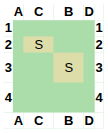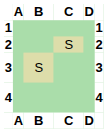columns swapped: (69, 12) <-> (39, 12)
